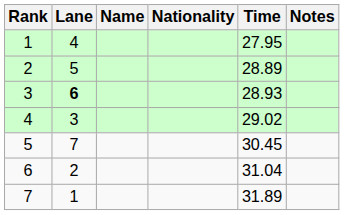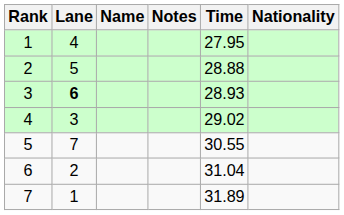columns swapped: (193, 17) <-> (312, 17)
(262, 68) 28.89 -> (224, 68) 28.88
(262, 145) 30.45 -> (224, 145) 30.55
